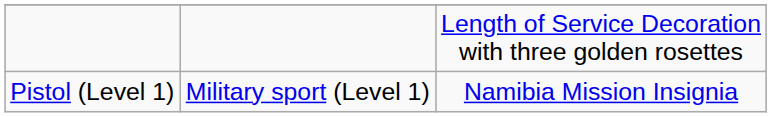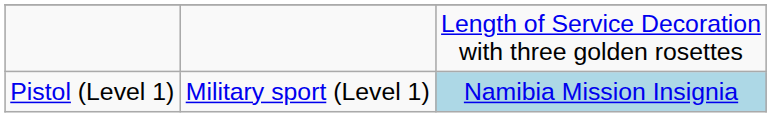(601, 91) no background -> (601, 91) lightblue background
